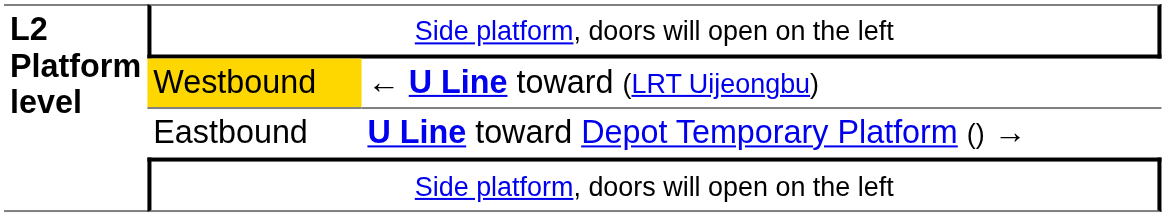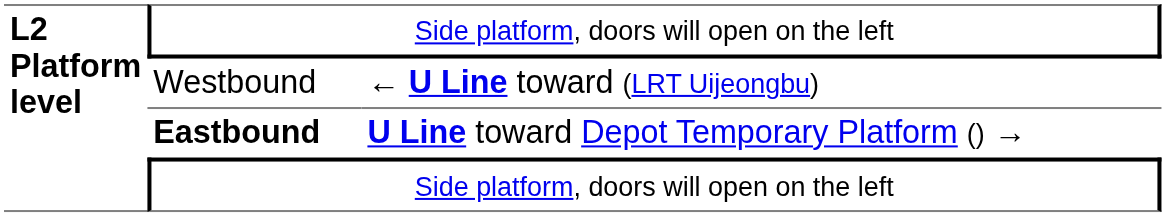(235, 82) gold background -> (235, 82) no background
(231, 132) normal -> (237, 132) bold
